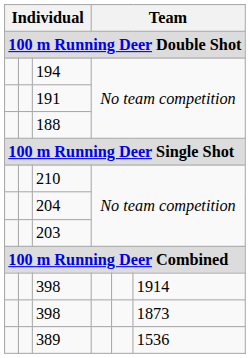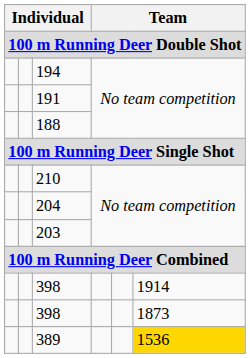(153, 339) no background -> (153, 339) gold background
